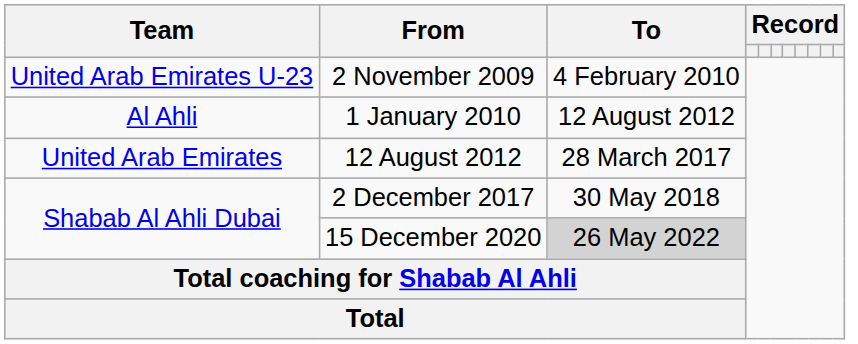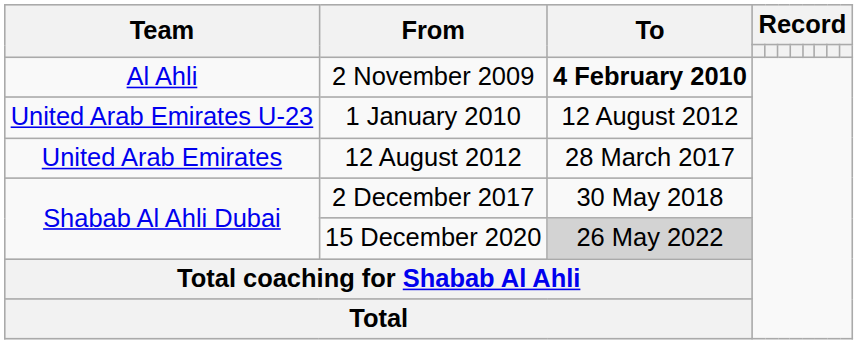(162, 76) United Arab Emirates U-23 -> (162, 76) Al Ahli
(646, 76) normal -> (650, 76) bold
(162, 117) Al Ahli -> (162, 117) United Arab Emirates U-23
